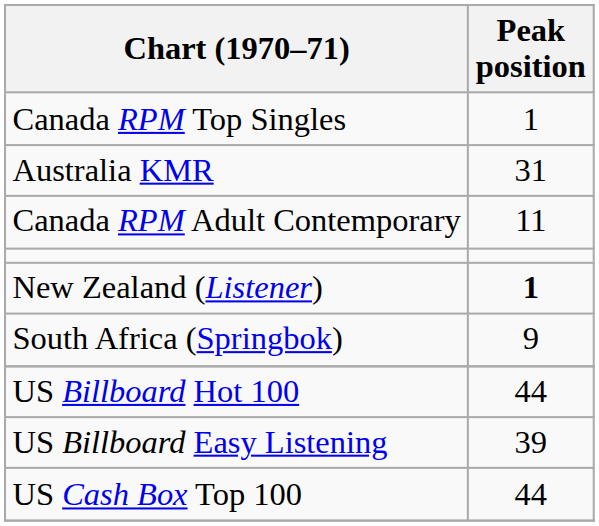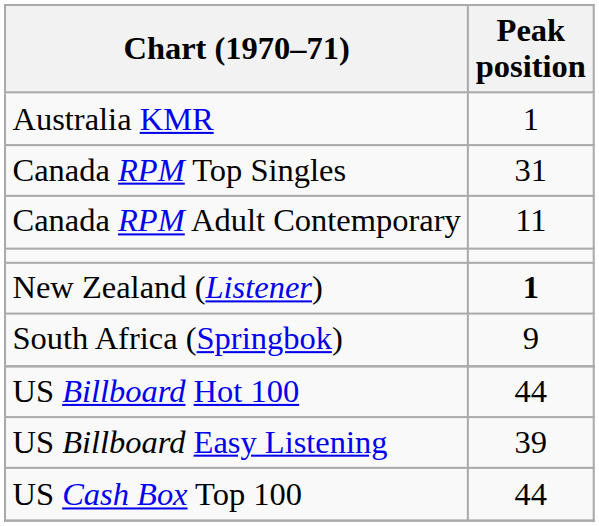(179, 118) Canada RPM Top Singles -> (113, 118) Australia KMR
(113, 169) Australia KMR -> (179, 169) Canada RPM Top Singles
